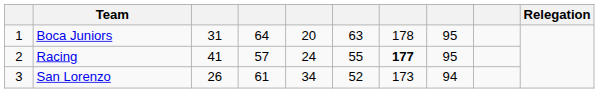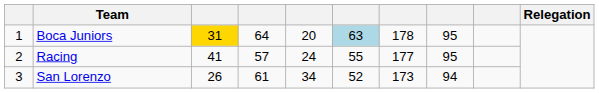(215, 35) no background -> (215, 35) gold background
(356, 35) no background -> (356, 35) lightblue background
(403, 56) bold -> (403, 56) normal
